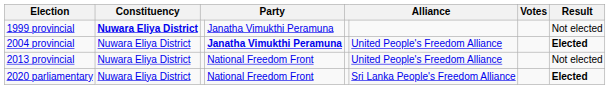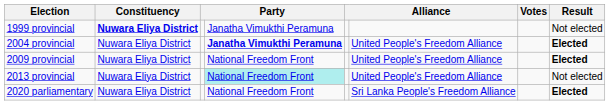+ row: (41, 60)
(260, 60) no background -> (260, 76) paleturquoise background
